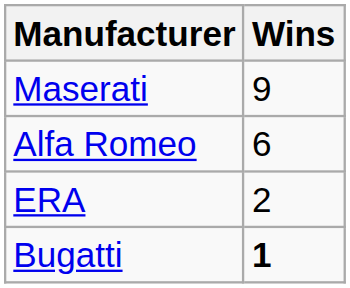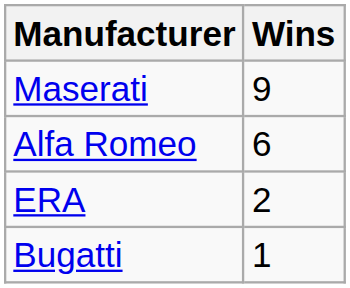(262, 255) bold -> (262, 255) normal
